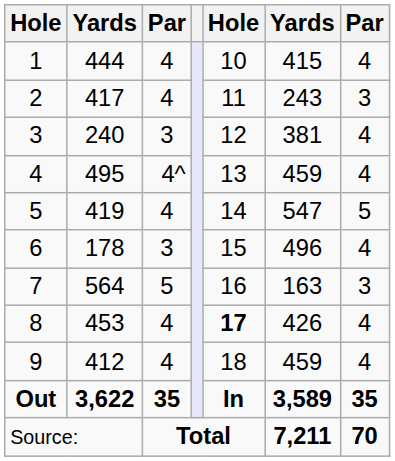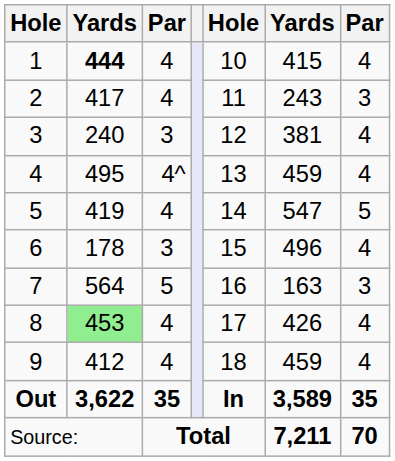(105, 60) normal -> (105, 60) bold
(105, 323) no background -> (105, 323) lightgreen background
(234, 323) bold -> (234, 323) normal
